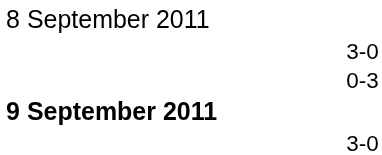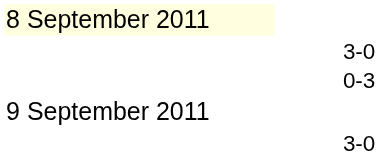(108, 19) no background -> (108, 19) lightyellow background
(112, 111) bold -> (108, 111) normal
